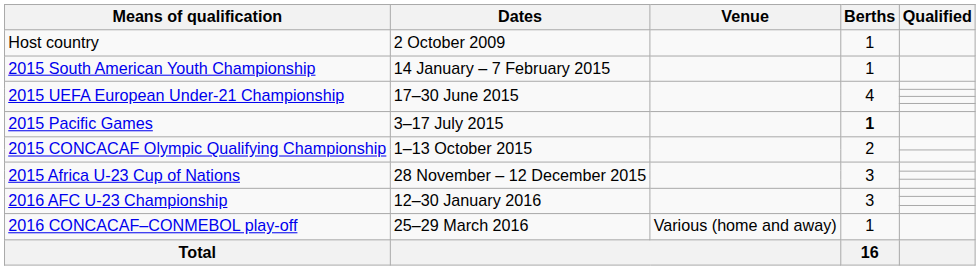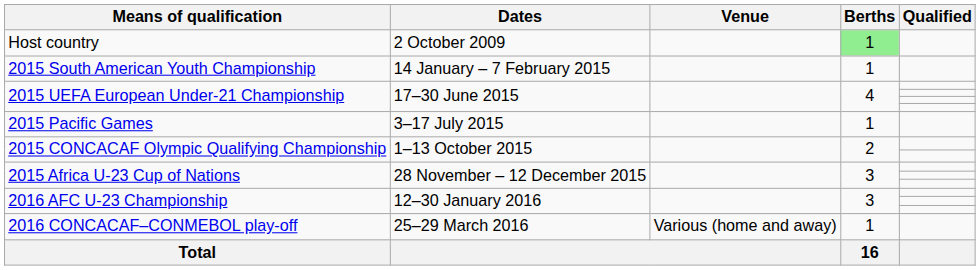(870, 42) no background -> (870, 42) lightgreen background
(870, 123) bold -> (870, 123) normal
